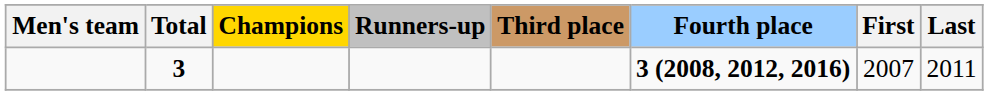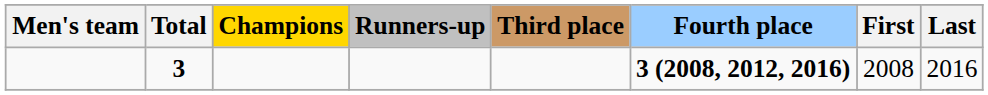(888, 67) 2007 -> (888, 67) 2008
(952, 67) 2011 -> (952, 67) 2016
